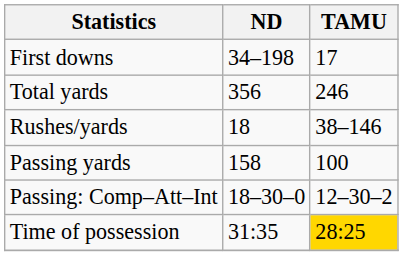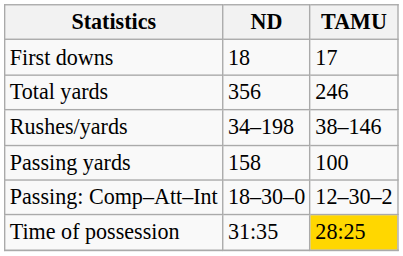(261, 57) 34–198 -> (239, 57) 18
(239, 127) 18 -> (261, 127) 34–198
